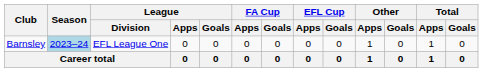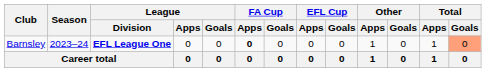(69, 43) lightblue background -> (69, 43) no background
(131, 43) normal -> (132, 43) bold
(247, 43) normal -> (250, 43) bold
(462, 43) no background -> (465, 43) lightsalmon background
